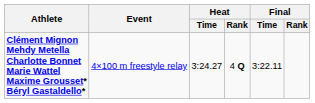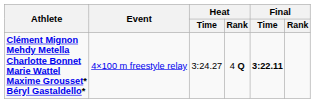(267, 66) normal -> (267, 66) bold
